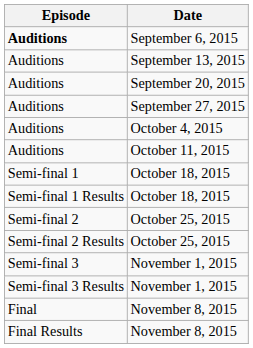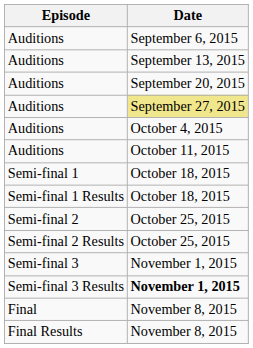(37, 38) bold -> (36, 38) normal
(188, 106) no background -> (188, 106) khaki background
(184, 286) normal -> (185, 286) bold
